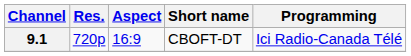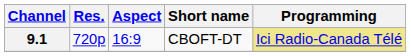(329, 39) no background -> (329, 39) khaki background
